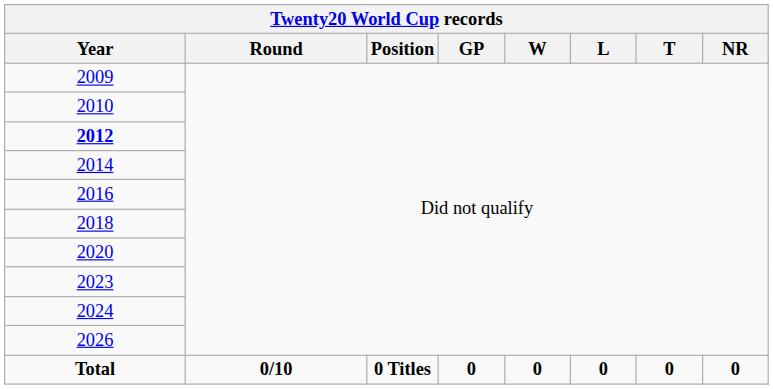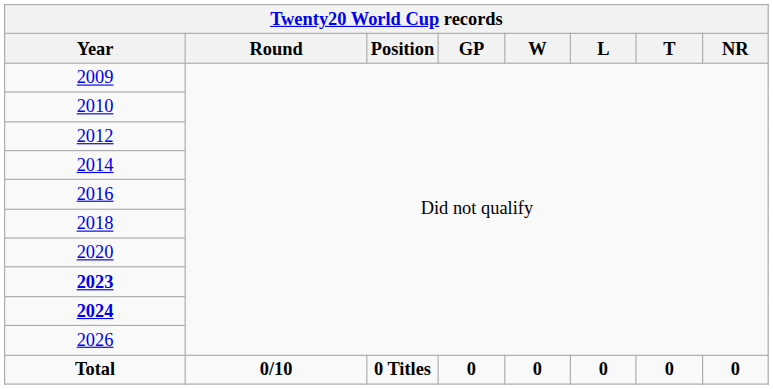(95, 135) bold -> (95, 135) normal
(95, 281) normal -> (95, 281) bold
(95, 310) normal -> (95, 310) bold
